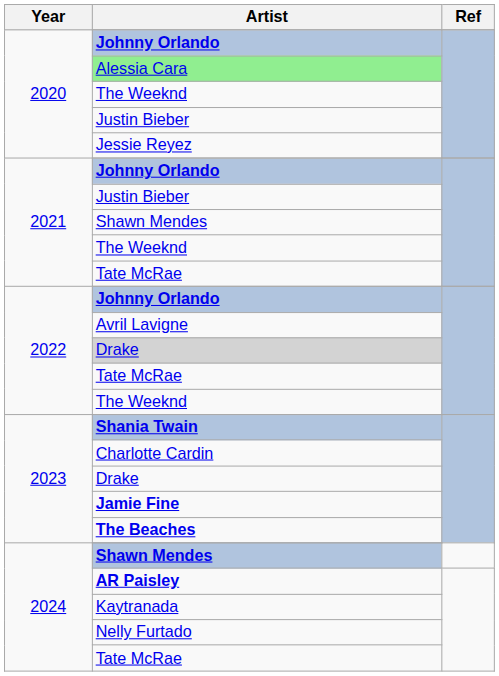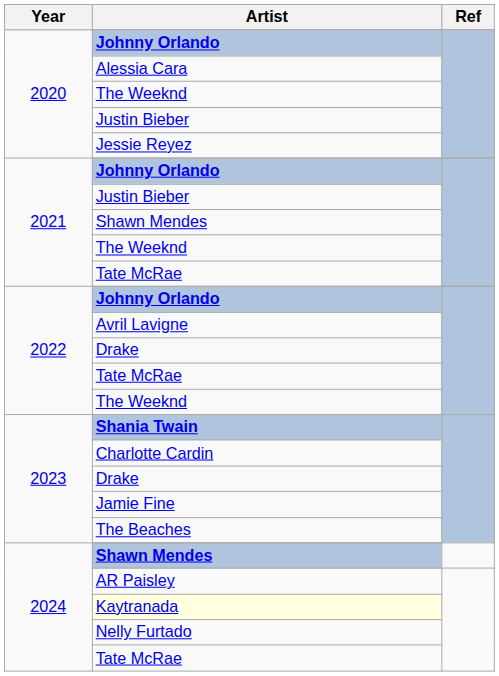(141, 68) lightgreen background -> (141, 68) no background
(117, 350) lightgrey background -> (117, 350) no background
(137, 504) bold -> (135, 504) normal
(146, 529) bold -> (143, 529) normal
(137, 581) bold -> (135, 581) normal
(137, 606) no background -> (137, 606) lightyellow background
